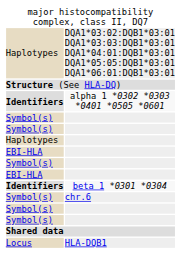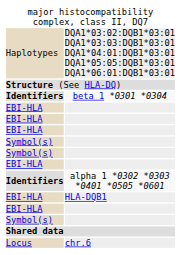(120, 101) alpha 1 *0302 *0303 *0401 *0505 *0601 -> (120, 96) beta 1 *0301 *0304
(29, 118) Symbol(s) -> (24, 108) EBI-HLA
(29, 129) Symbol(s) -> (24, 119) EBI-HLA
(32, 140) Haplotypes -> (24, 130) EBI-HLA
(24, 152) EBI-HLA -> (29, 142) Symbol(s)
(120, 186) beta 1 *0301 *0304 -> (120, 181) alpha 1 *0302 *0303 *0401 *0505 *0601
(29, 197) Symbol(s) -> (24, 197) EBI-HLA
(78, 197) chr.6 -> (86, 197) HLA-DQB1
(29, 209) Symbol(s) -> (24, 209) EBI-HLA
(86, 243) HLA-DQB1 -> (78, 243) chr.6
